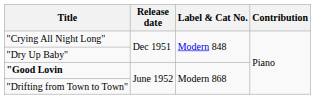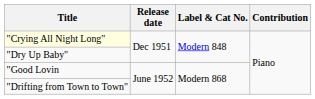(56, 39) no background -> (56, 39) lightyellow background
(35, 70) bold -> (33, 70) normal
